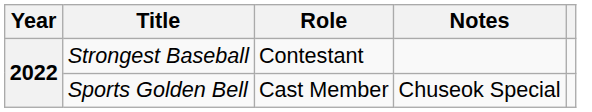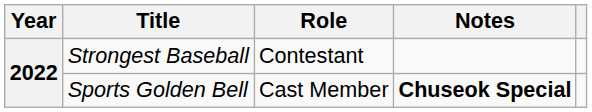(480, 90) normal -> (485, 90) bold
